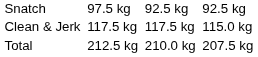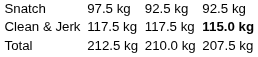(227, 27) normal -> (228, 27) bold
